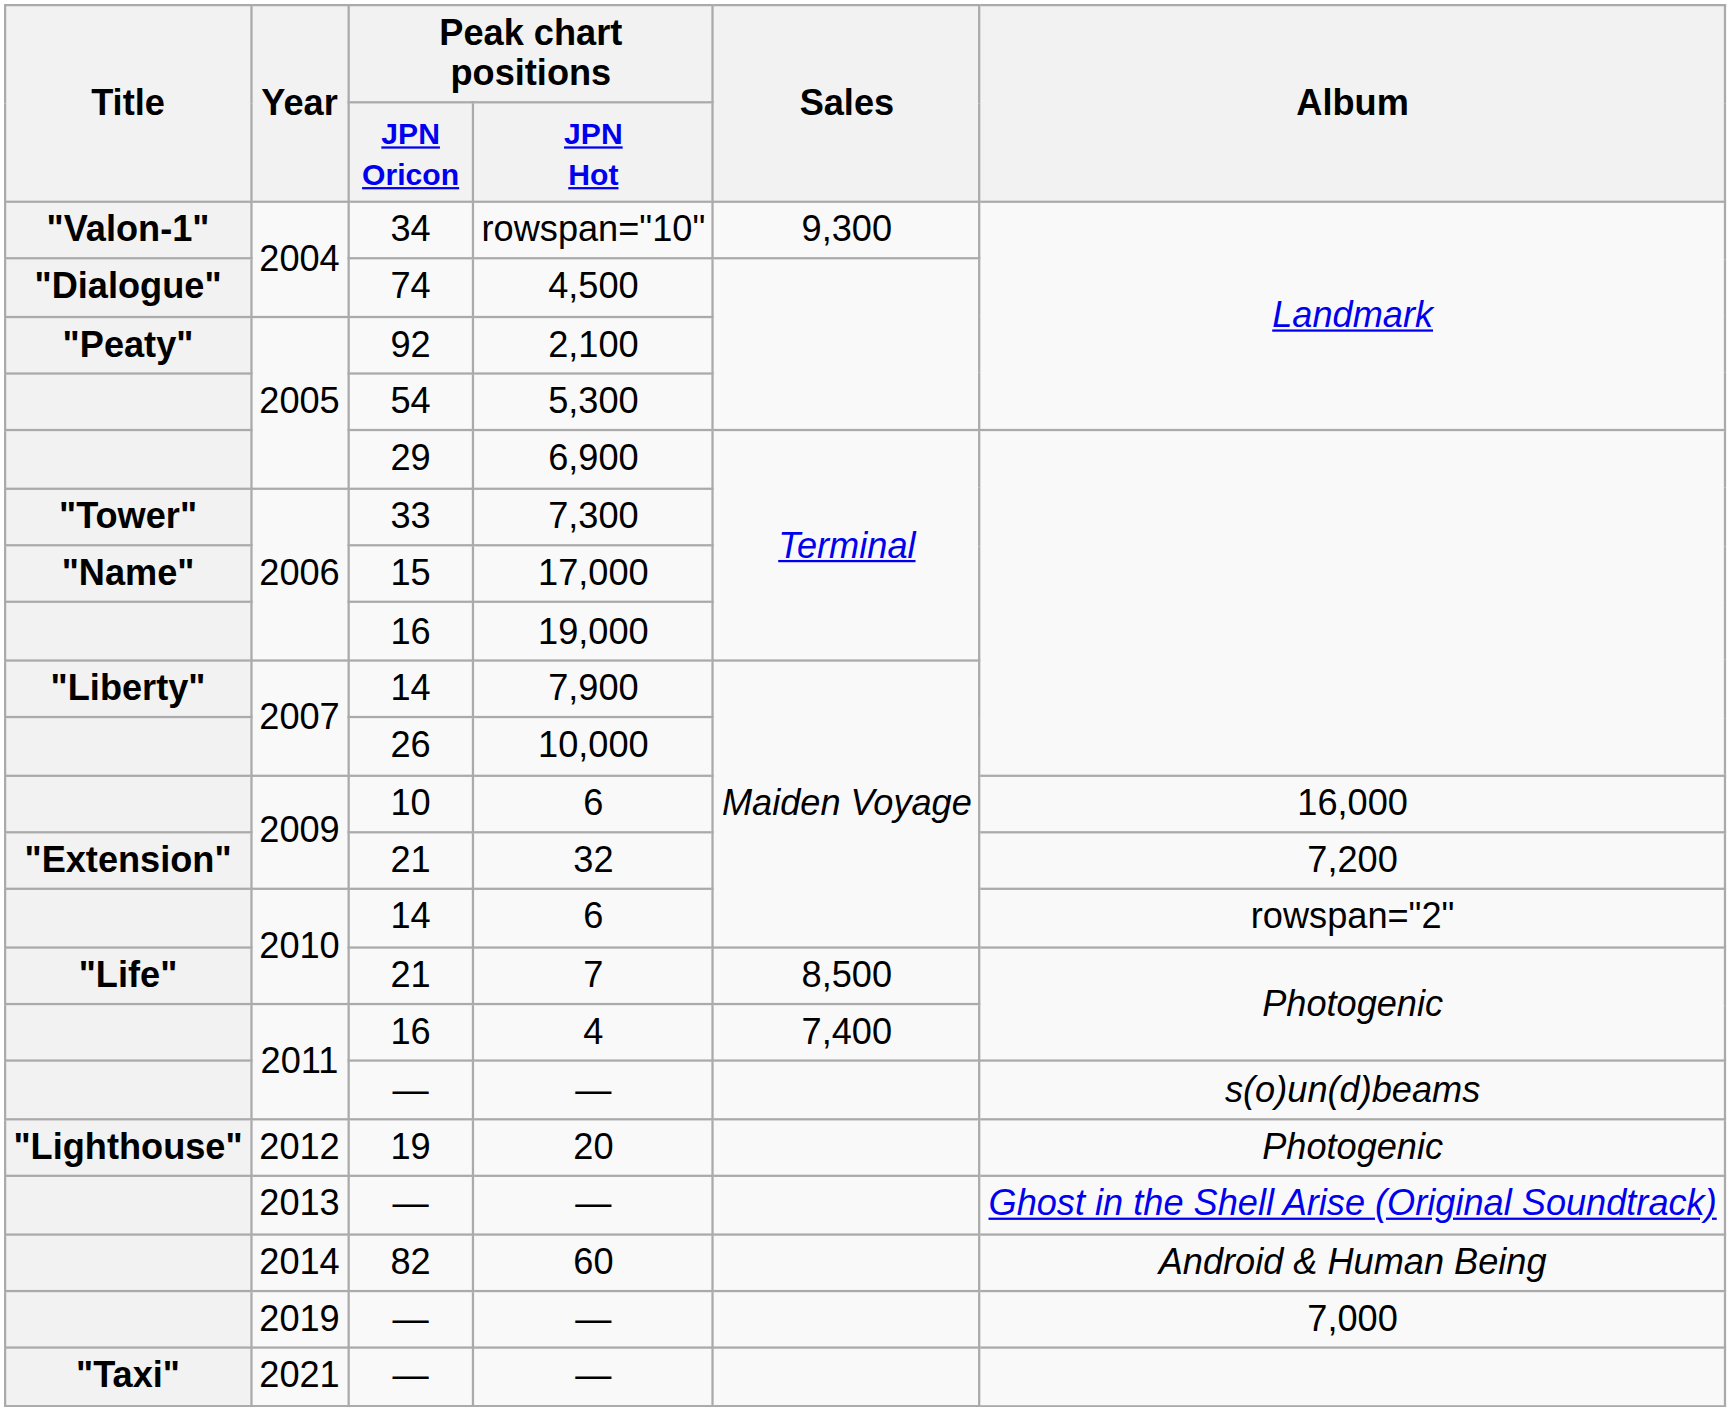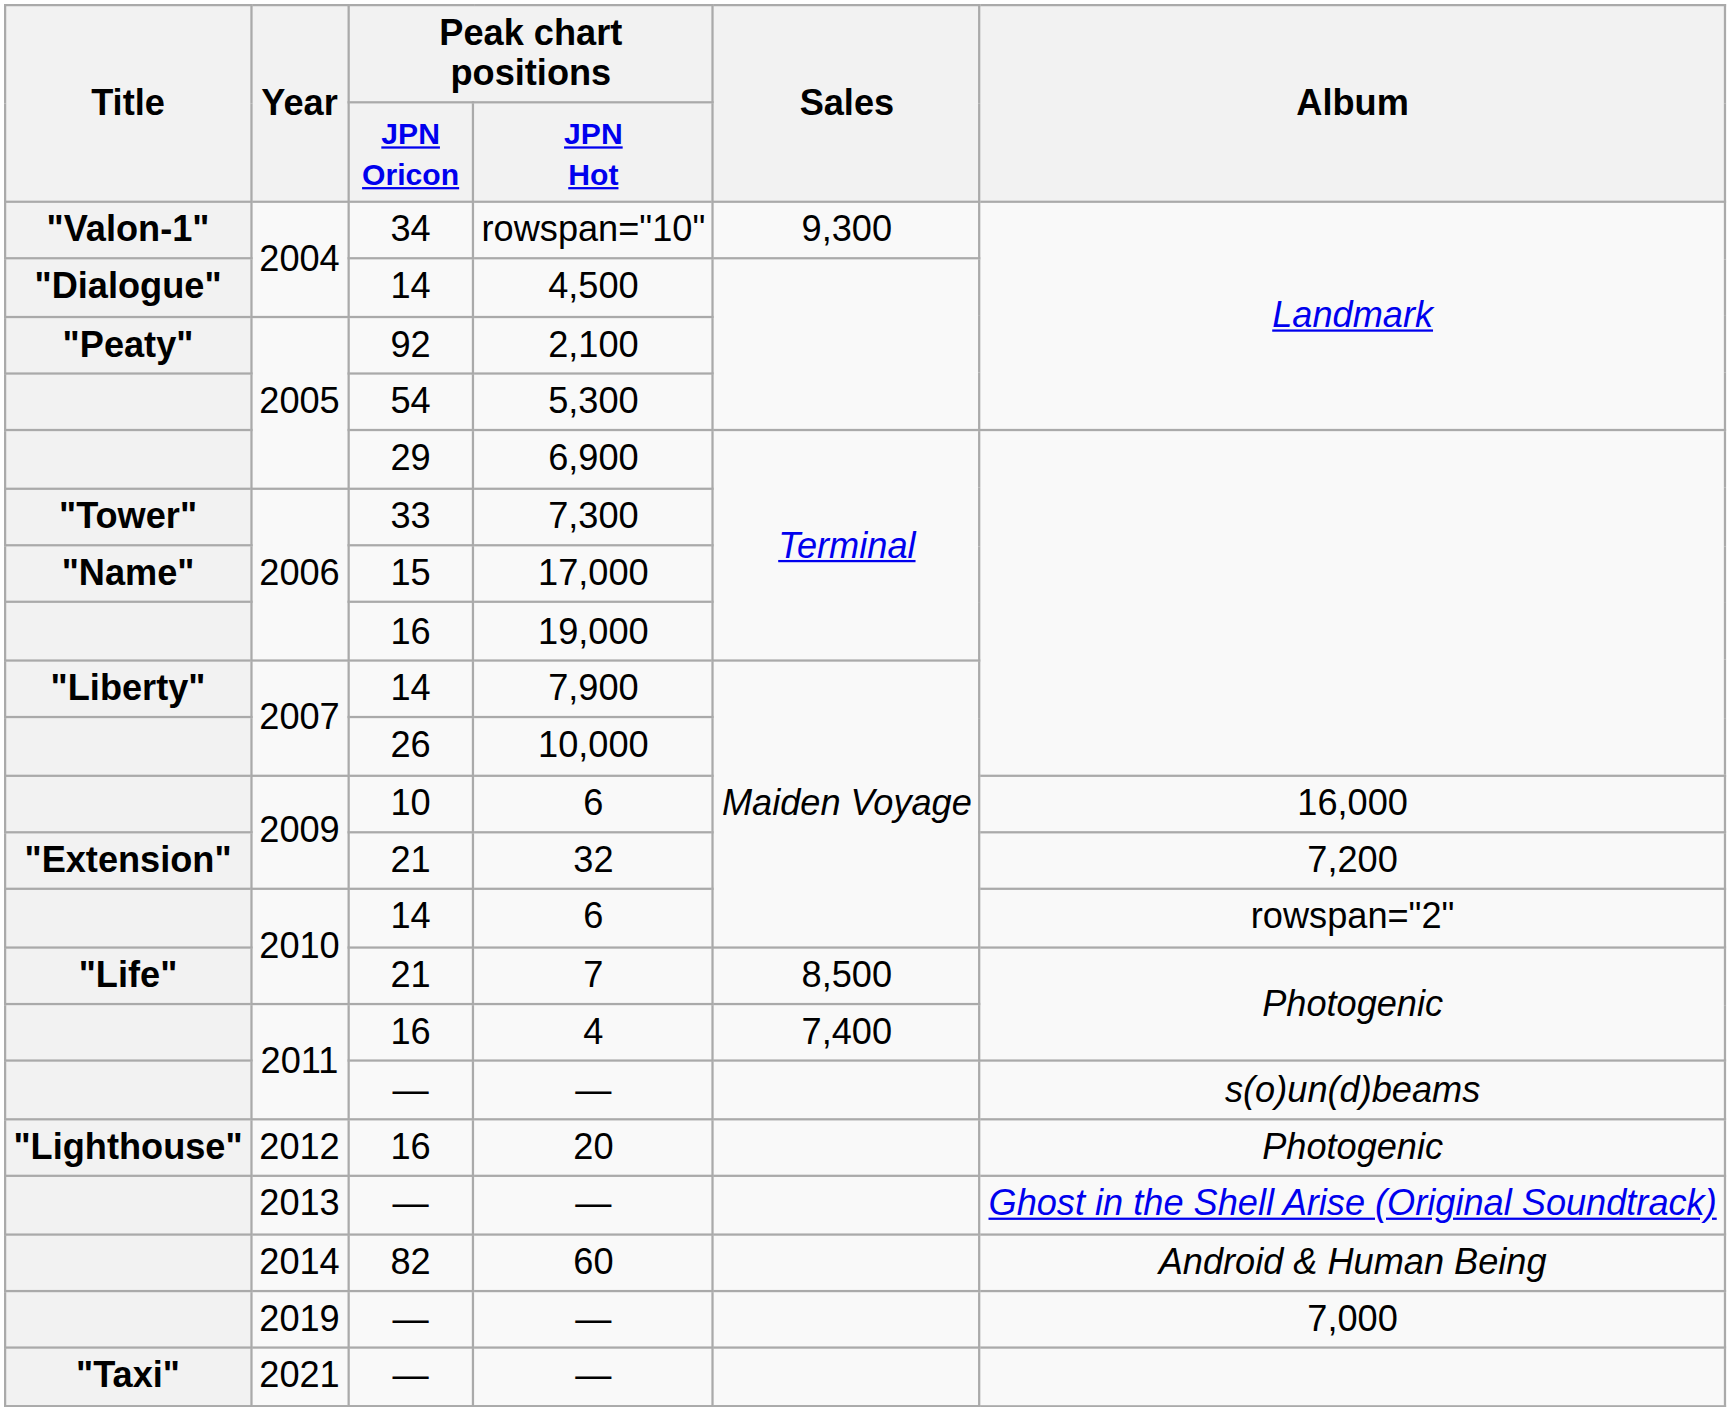(411, 286) 74 -> (411, 286) 14
(411, 1146) 19 -> (411, 1146) 16
